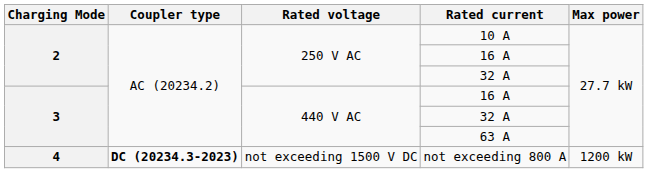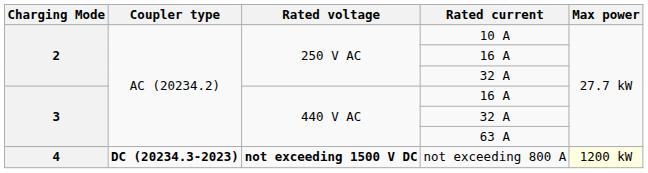(331, 157) normal -> (331, 157) bold
(606, 157) no background -> (606, 157) lightyellow background
